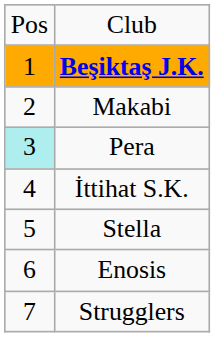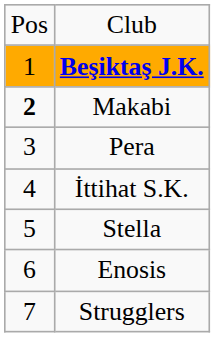(29, 106) normal -> (29, 106) bold
(29, 147) paleturquoise background -> (29, 147) no background
